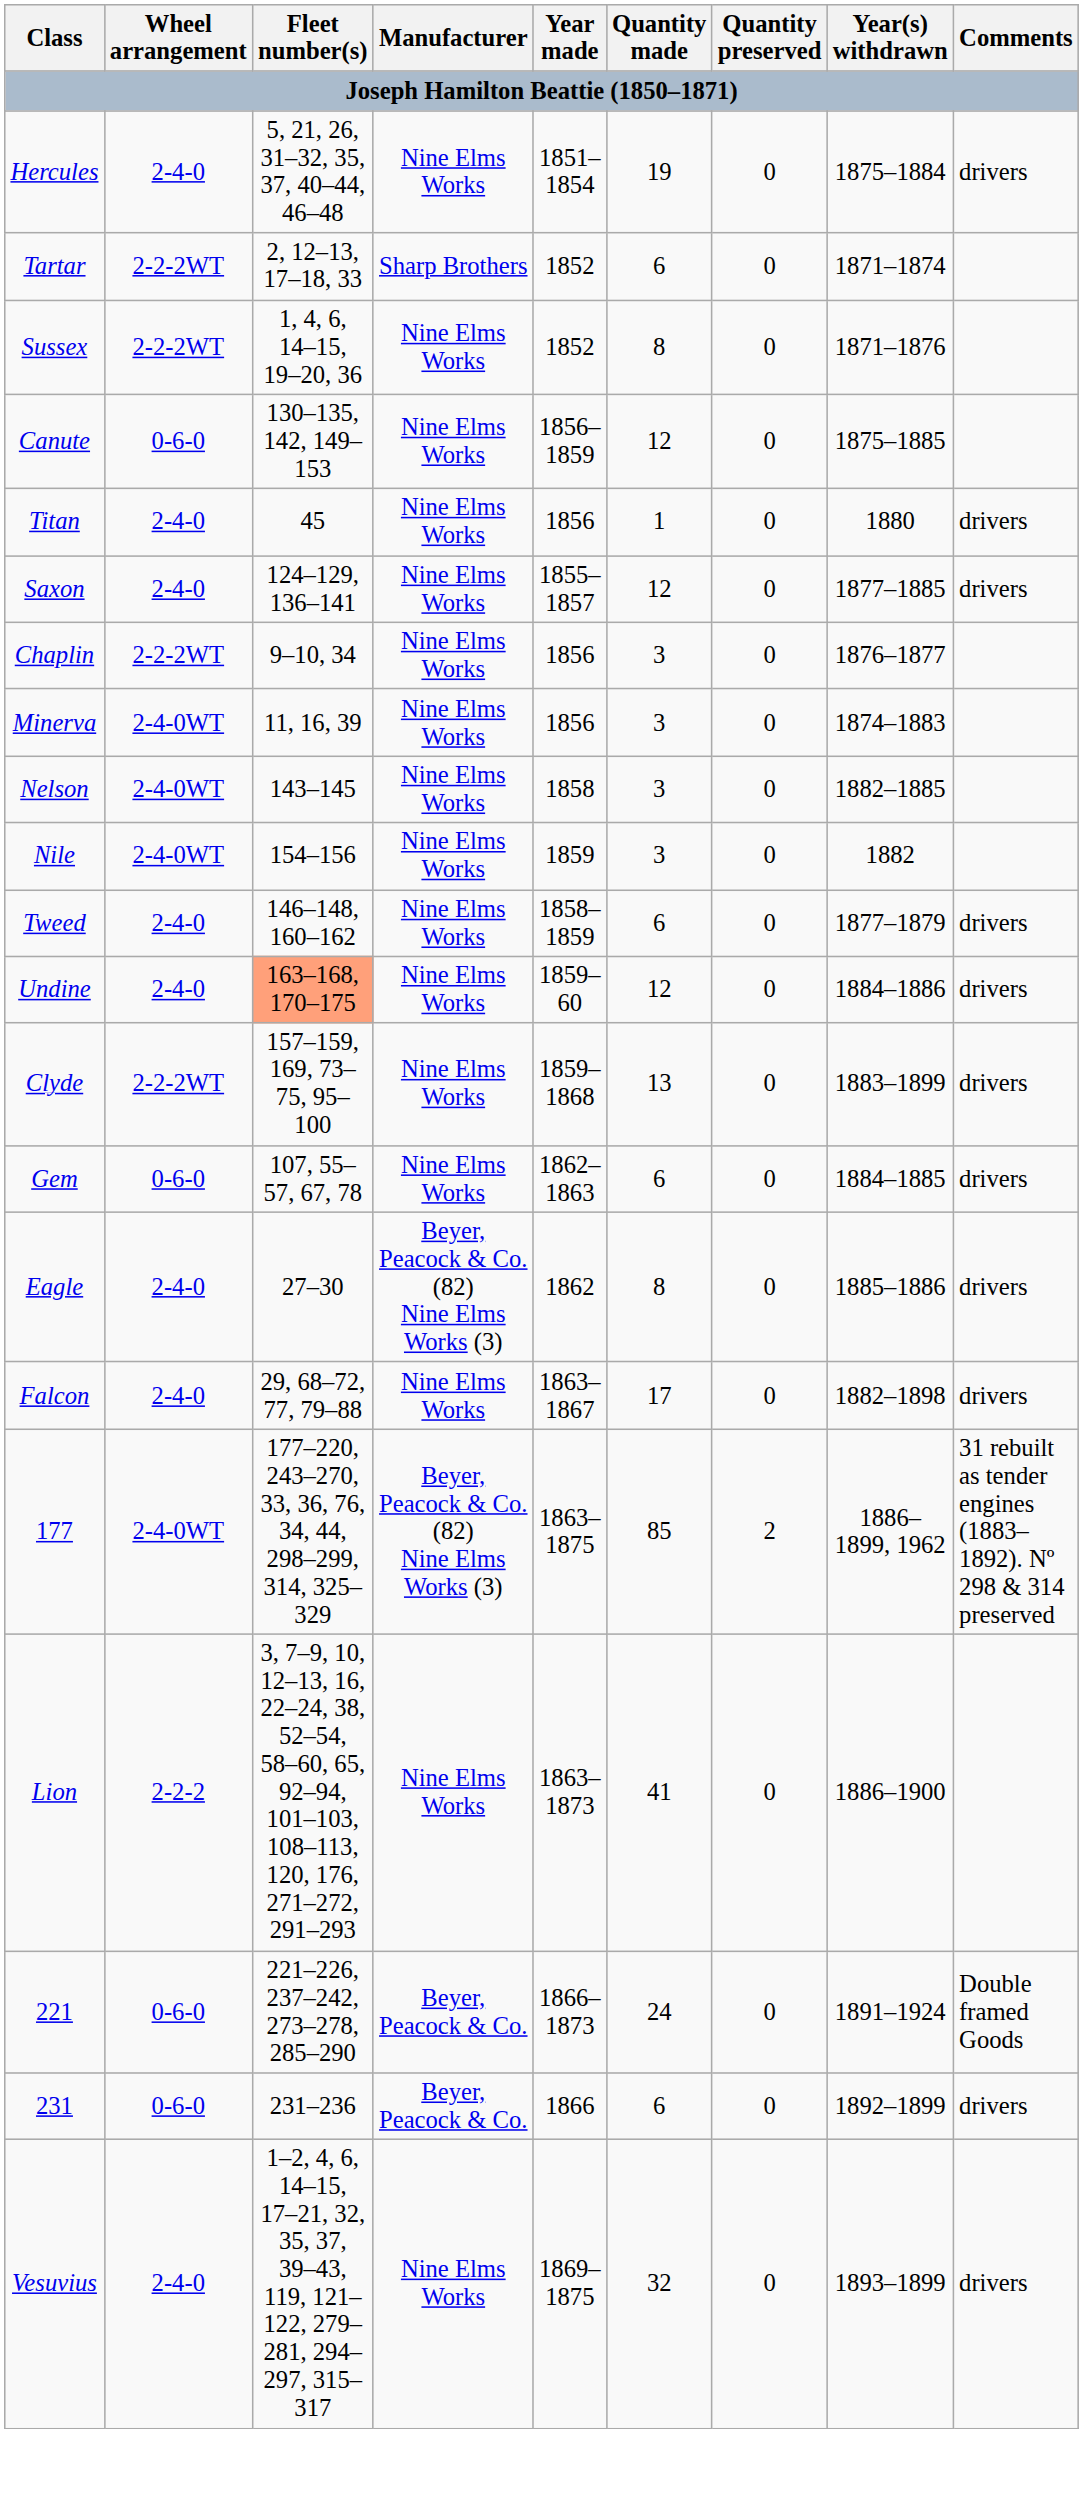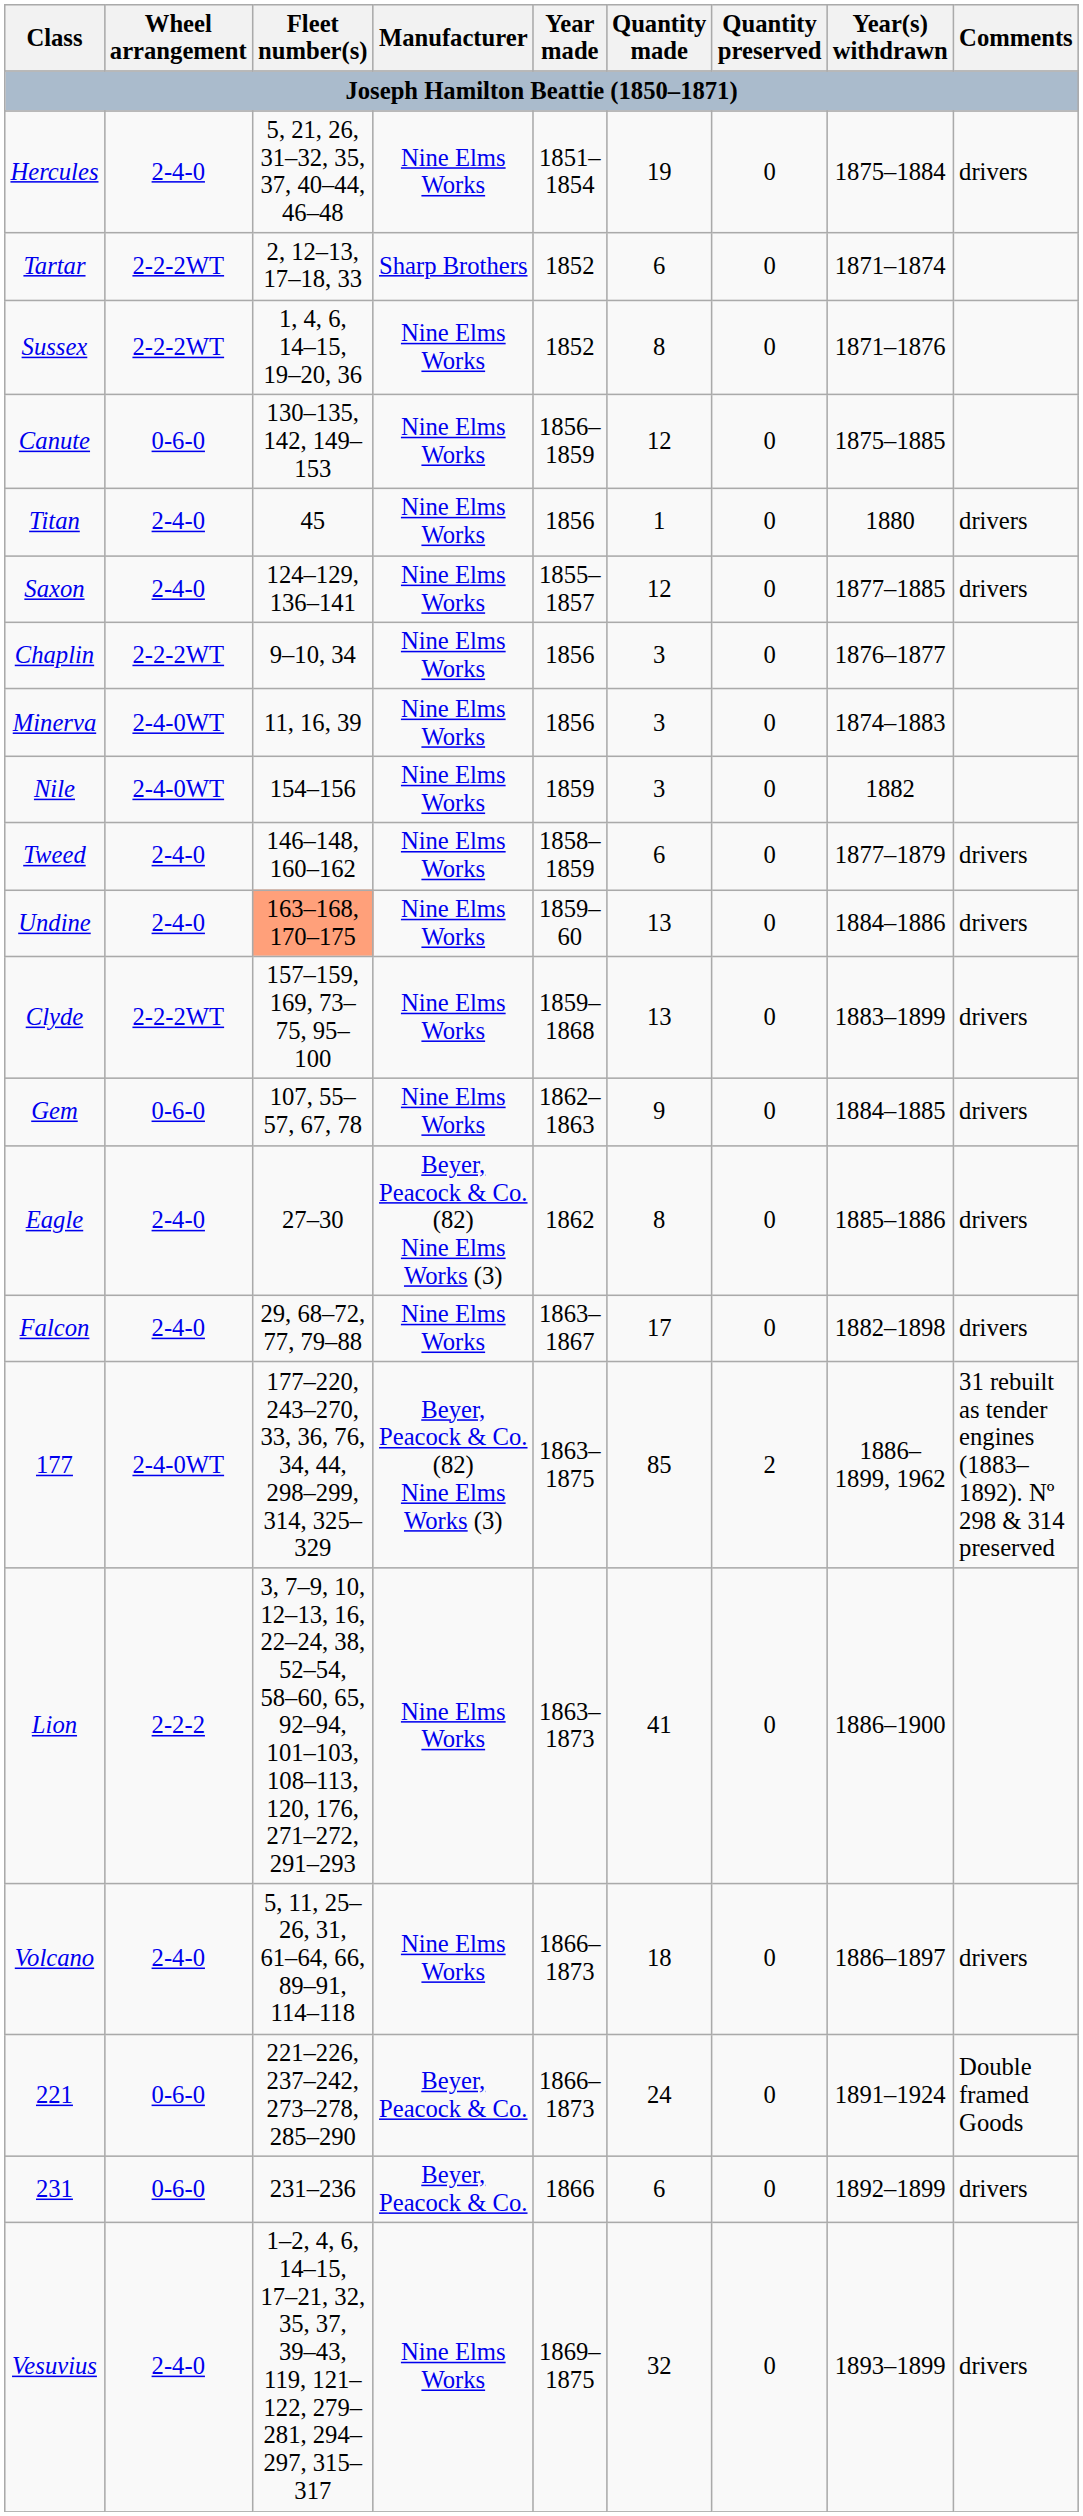- row: (54, 789)
(659, 989) 12 -> (659, 922) 13
(659, 1178) 6 -> (659, 1111) 9
+ row: (54, 1958)
